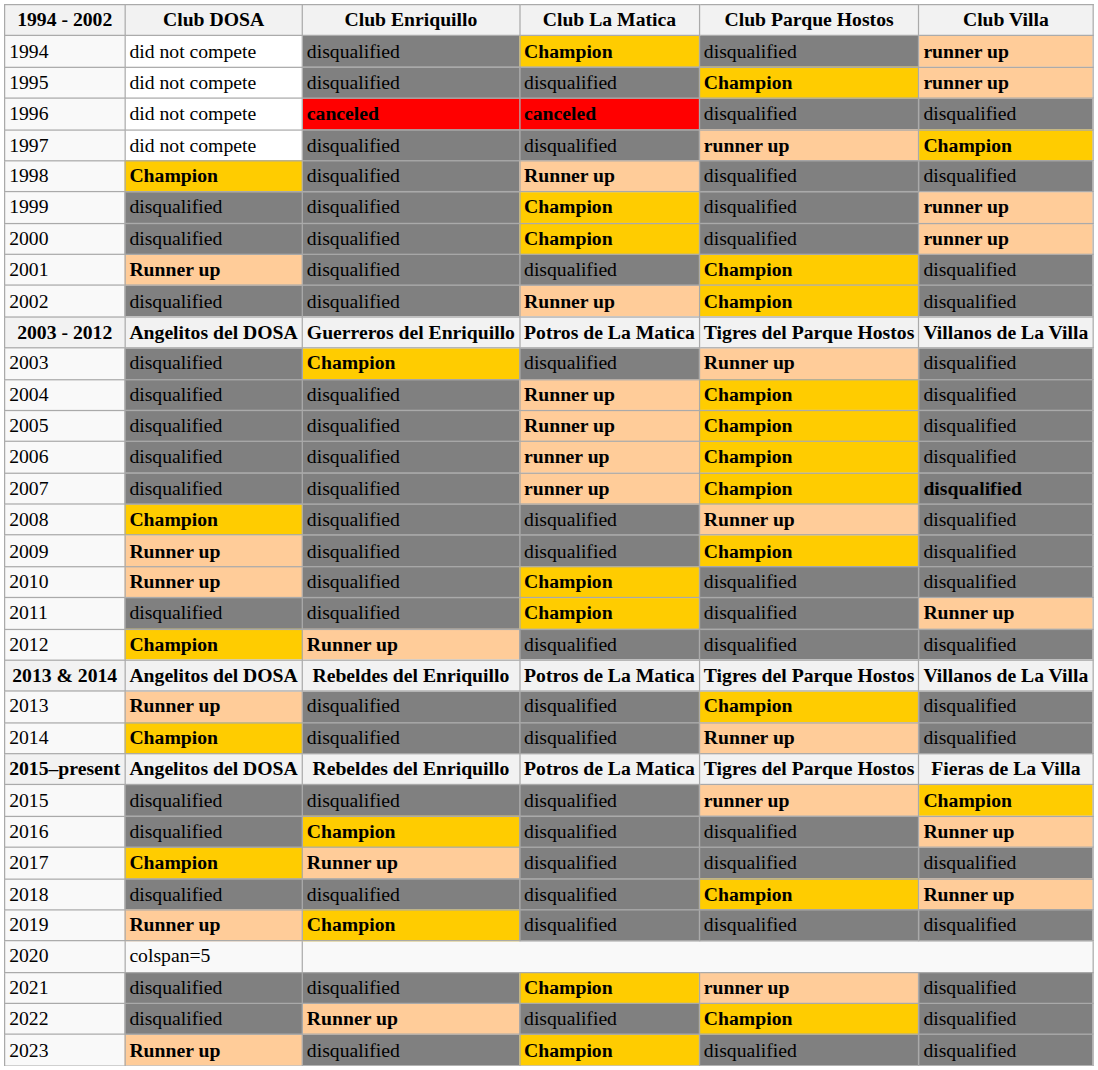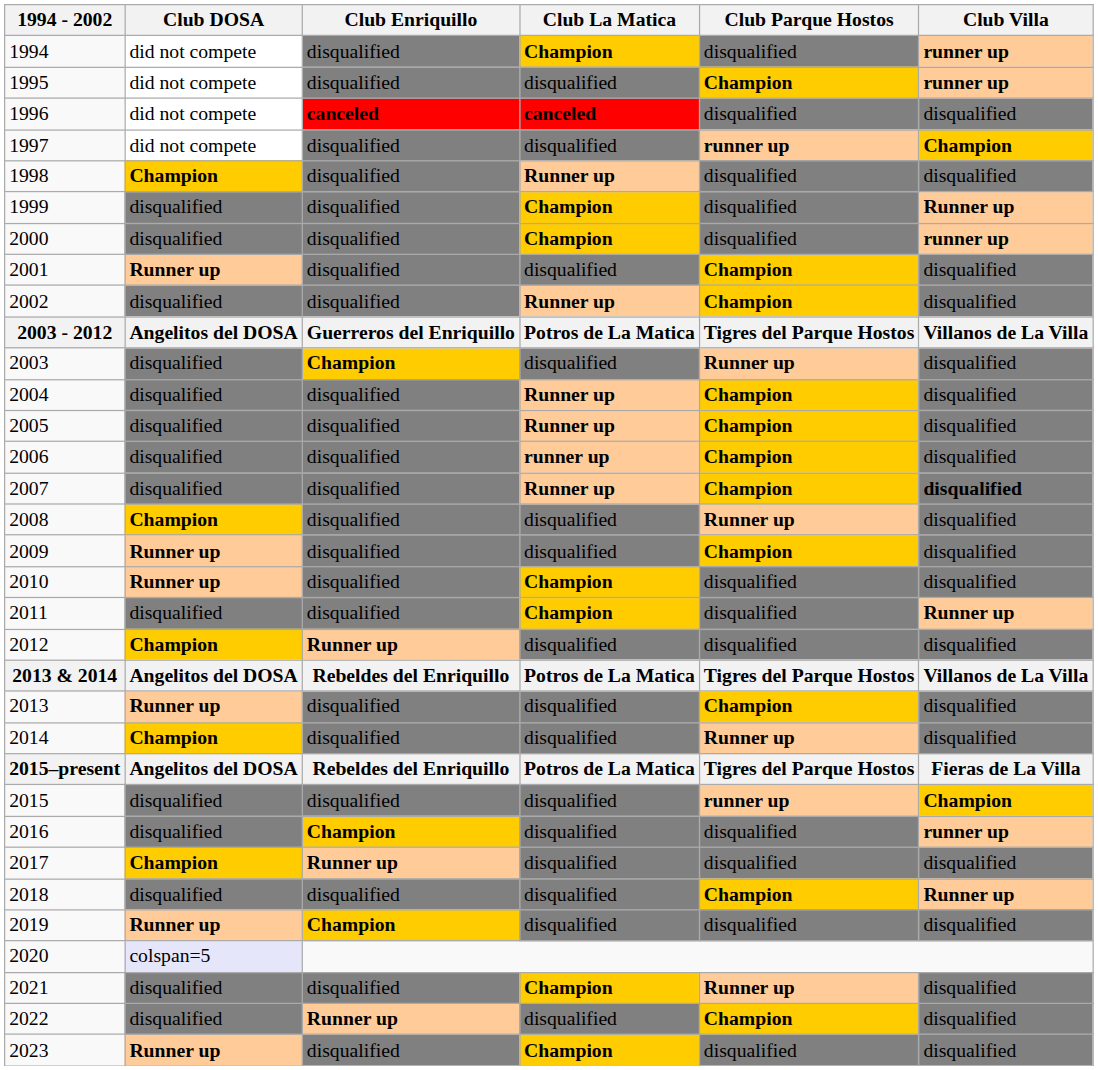(966, 207) runner up -> (969, 207) Runner up
(567, 488) runner up -> (570, 488) Runner up
(969, 831) Runner up -> (966, 831) runner up
(170, 956) no background -> (170, 956) lavender background
(747, 987) runner up -> (749, 987) Runner up
